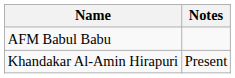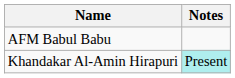(206, 61) no background -> (206, 61) paleturquoise background
